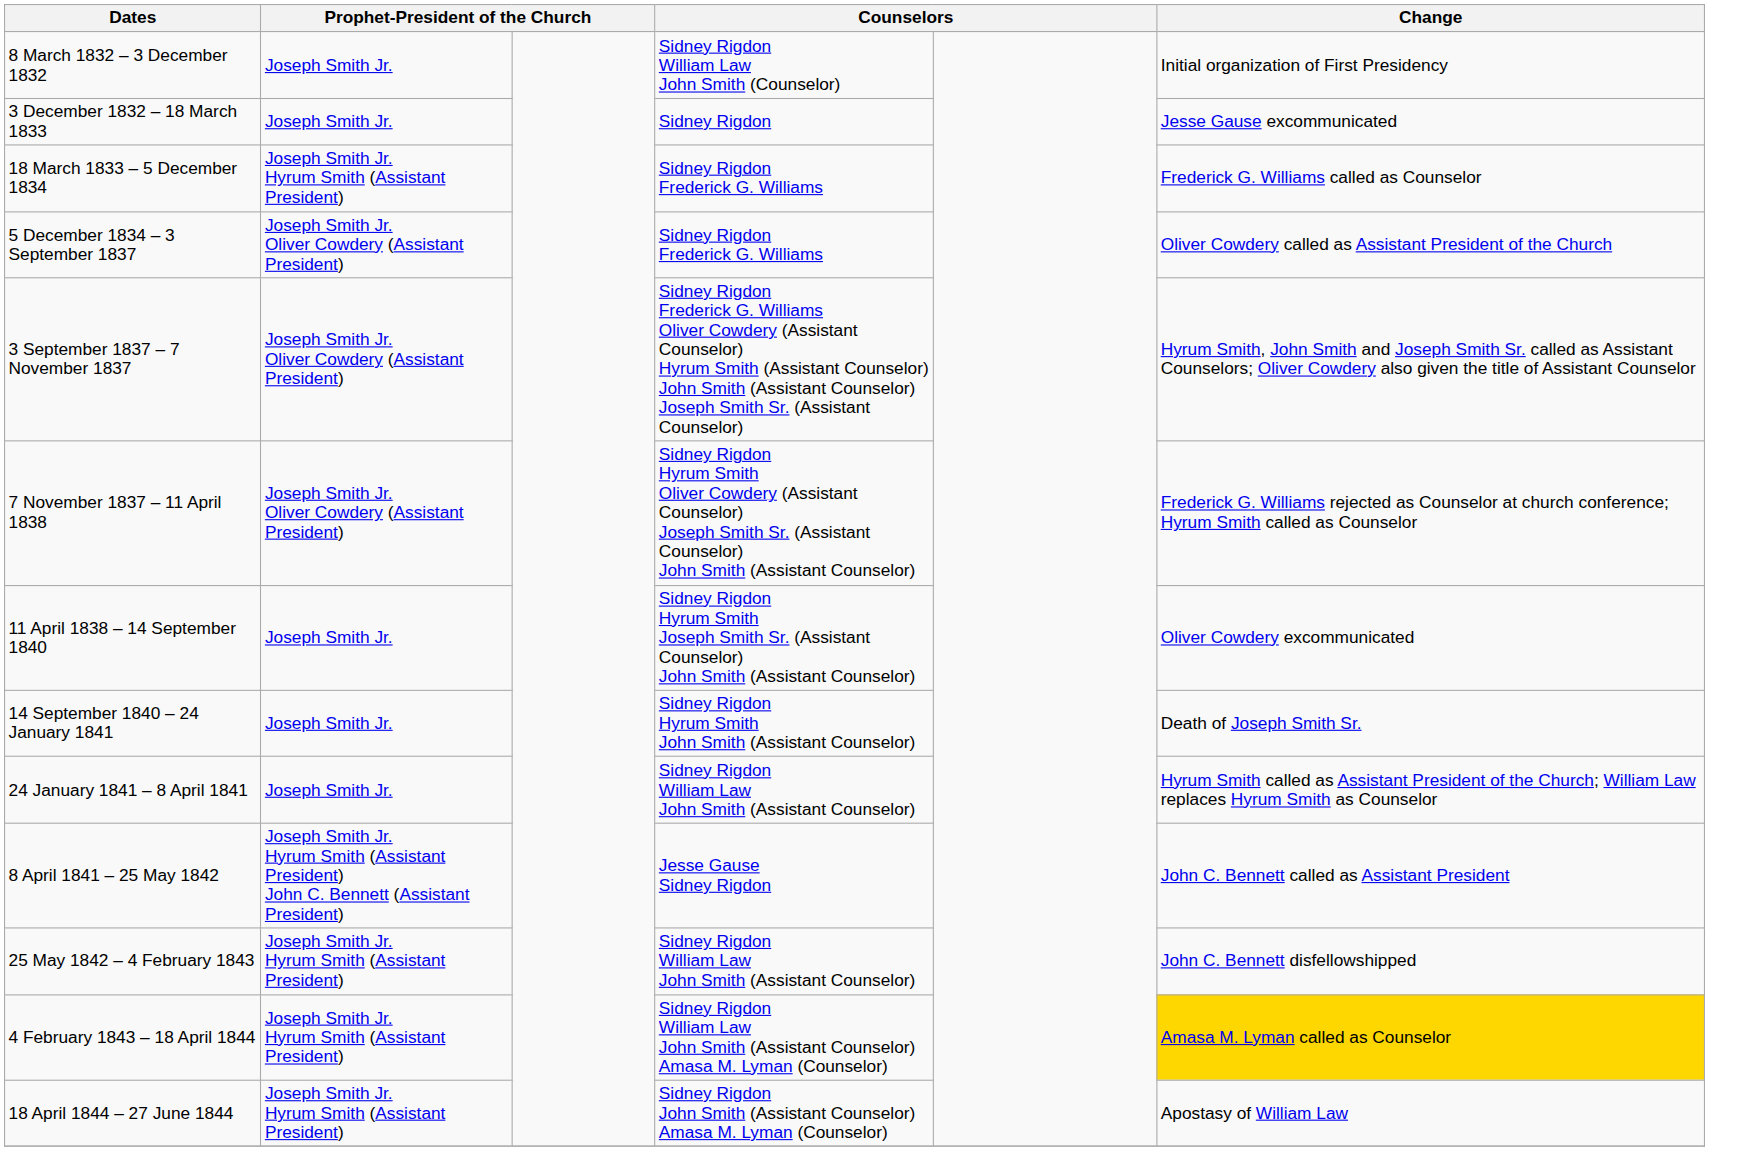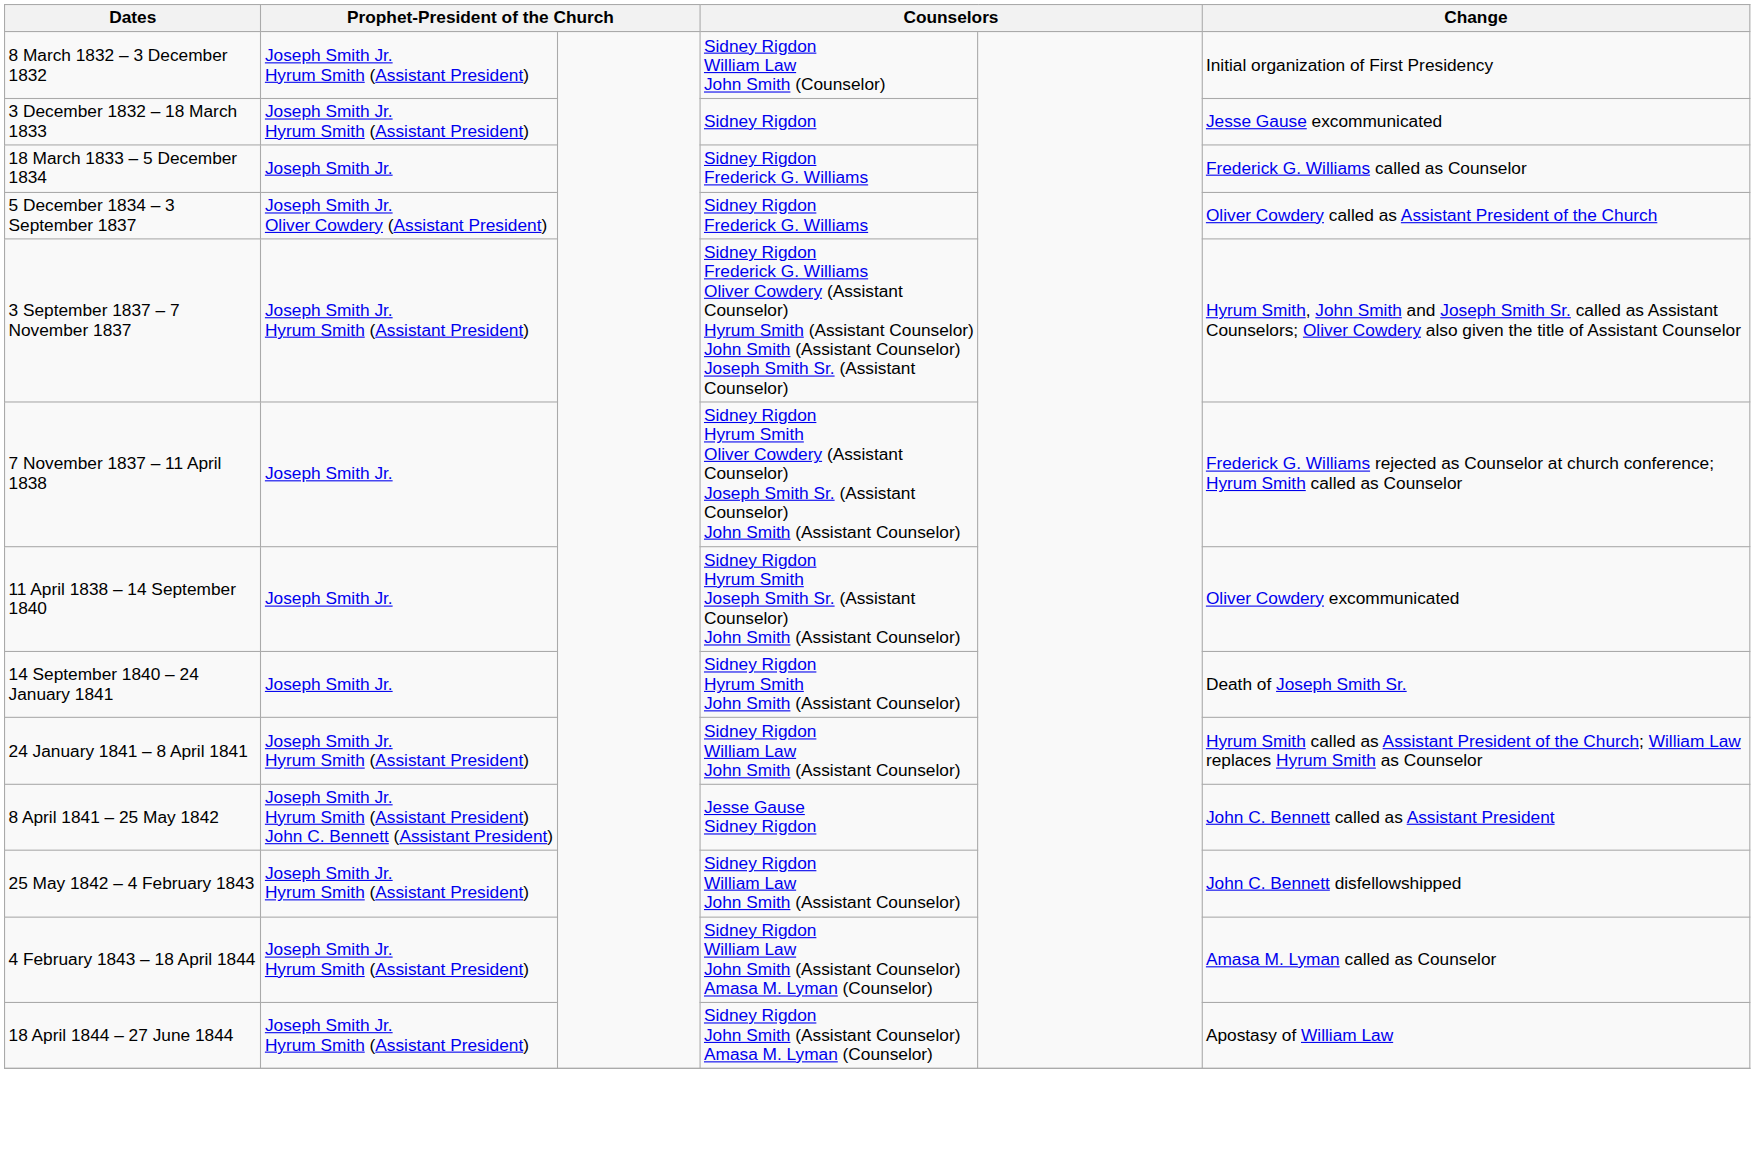(329, 65) Joseph Smith Jr. -> (397, 65) Joseph Smith Jr. Hyrum Smith (Assistant President)
(329, 121) Joseph Smith Jr. -> (397, 121) Joseph Smith Jr. Hyrum Smith (Assistant President)
(355, 178) Joseph Smith Jr. Hyrum Smith (Assistant President) -> (329, 168) Joseph Smith Jr.
(364, 359) Joseph Smith Jr. Oliver Cowdery (Assistant President) -> (397, 320) Joseph Smith Jr. Hyrum Smith (Assistant President)
(364, 513) Joseph Smith Jr. Oliver Cowdery (Assistant President) -> (329, 474) Joseph Smith Jr.
(329, 789) Joseph Smith Jr. -> (397, 750) Joseph Smith Jr. Hyrum Smith (Assistant President)
(1306, 1037) gold background -> (1351, 959) no background
